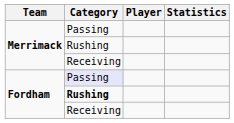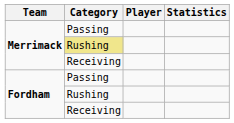(88, 45) no background -> (88, 45) khaki background
(88, 78) lavender background -> (88, 78) no background
(88, 94) bold -> (88, 94) normal
